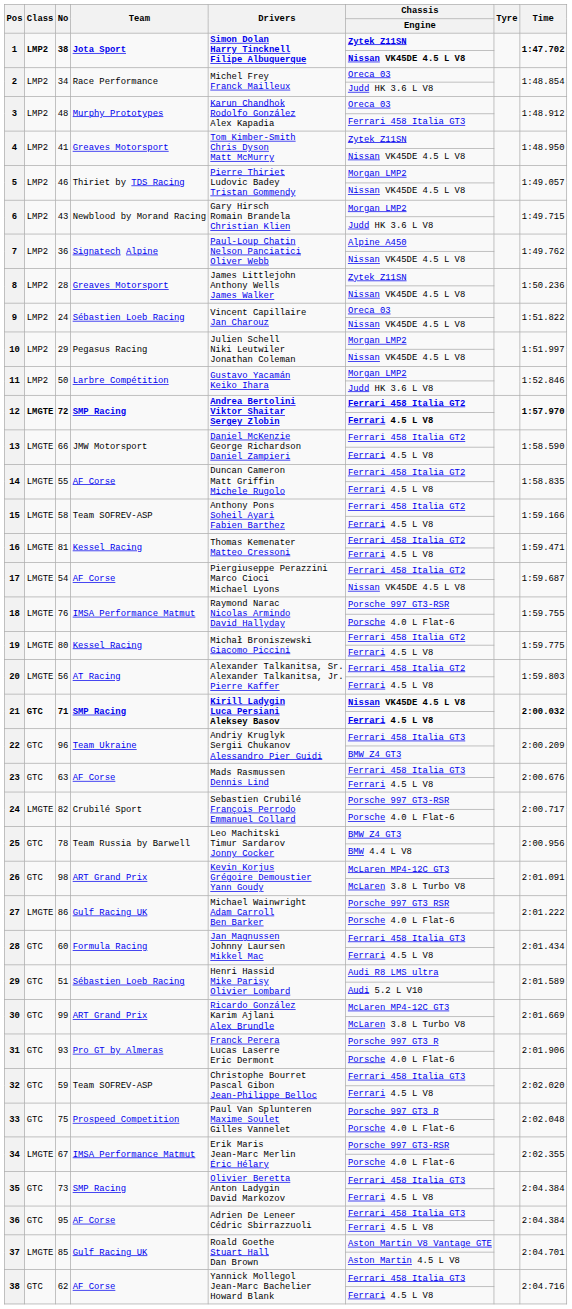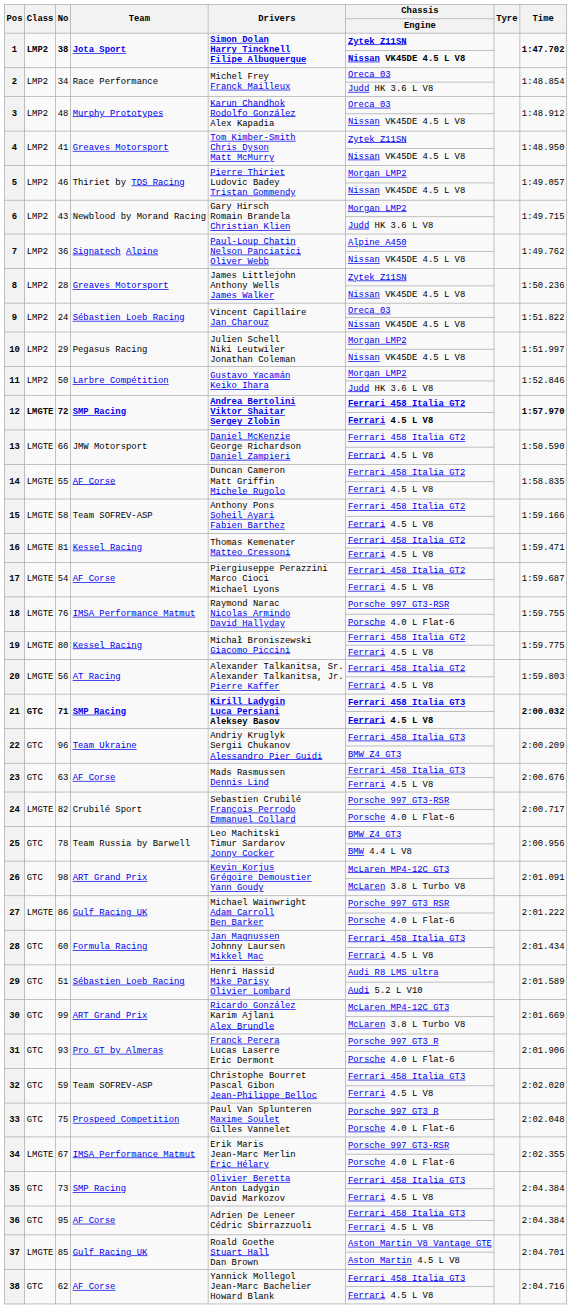(407, 123) Ferrari 458 Italia GT3 -> (407, 123) Nissan VK45DE 4.5 L V8
(407, 588) Nissan VK45DE 4.5 L V8 -> (391, 588) Ferrari 4.5 L V8
(407, 703) Nissan VK45DE 4.5 L V8 -> (407, 703) Ferrari 458 Italia GT3
